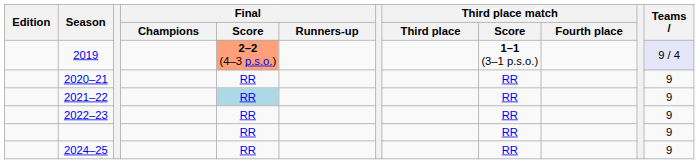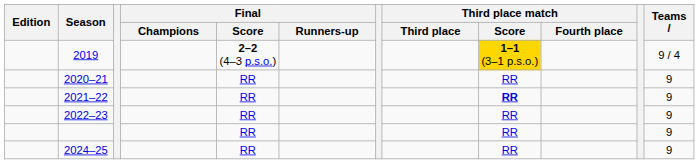(248, 55) lightsalmon background -> (248, 55) no background
(510, 55) no background -> (510, 55) gold background
(669, 55) lavender background -> (669, 55) no background
(248, 97) lightblue background -> (248, 97) no background
(510, 97) normal -> (510, 97) bold
